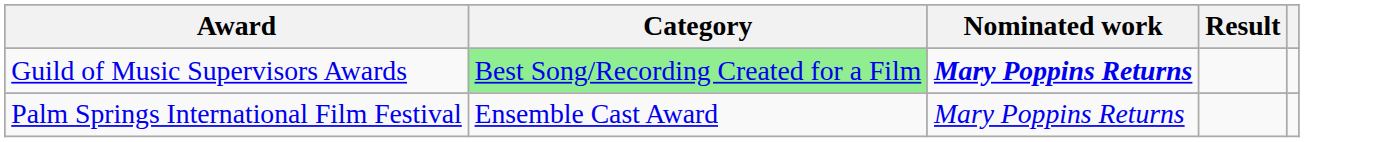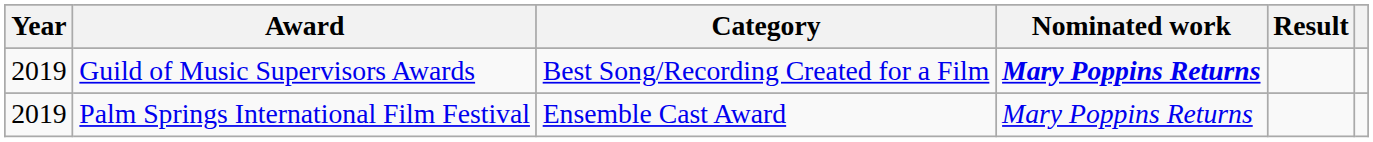+ column: (39, 26)
(698, 70) lightgreen background -> (766, 70) no background
